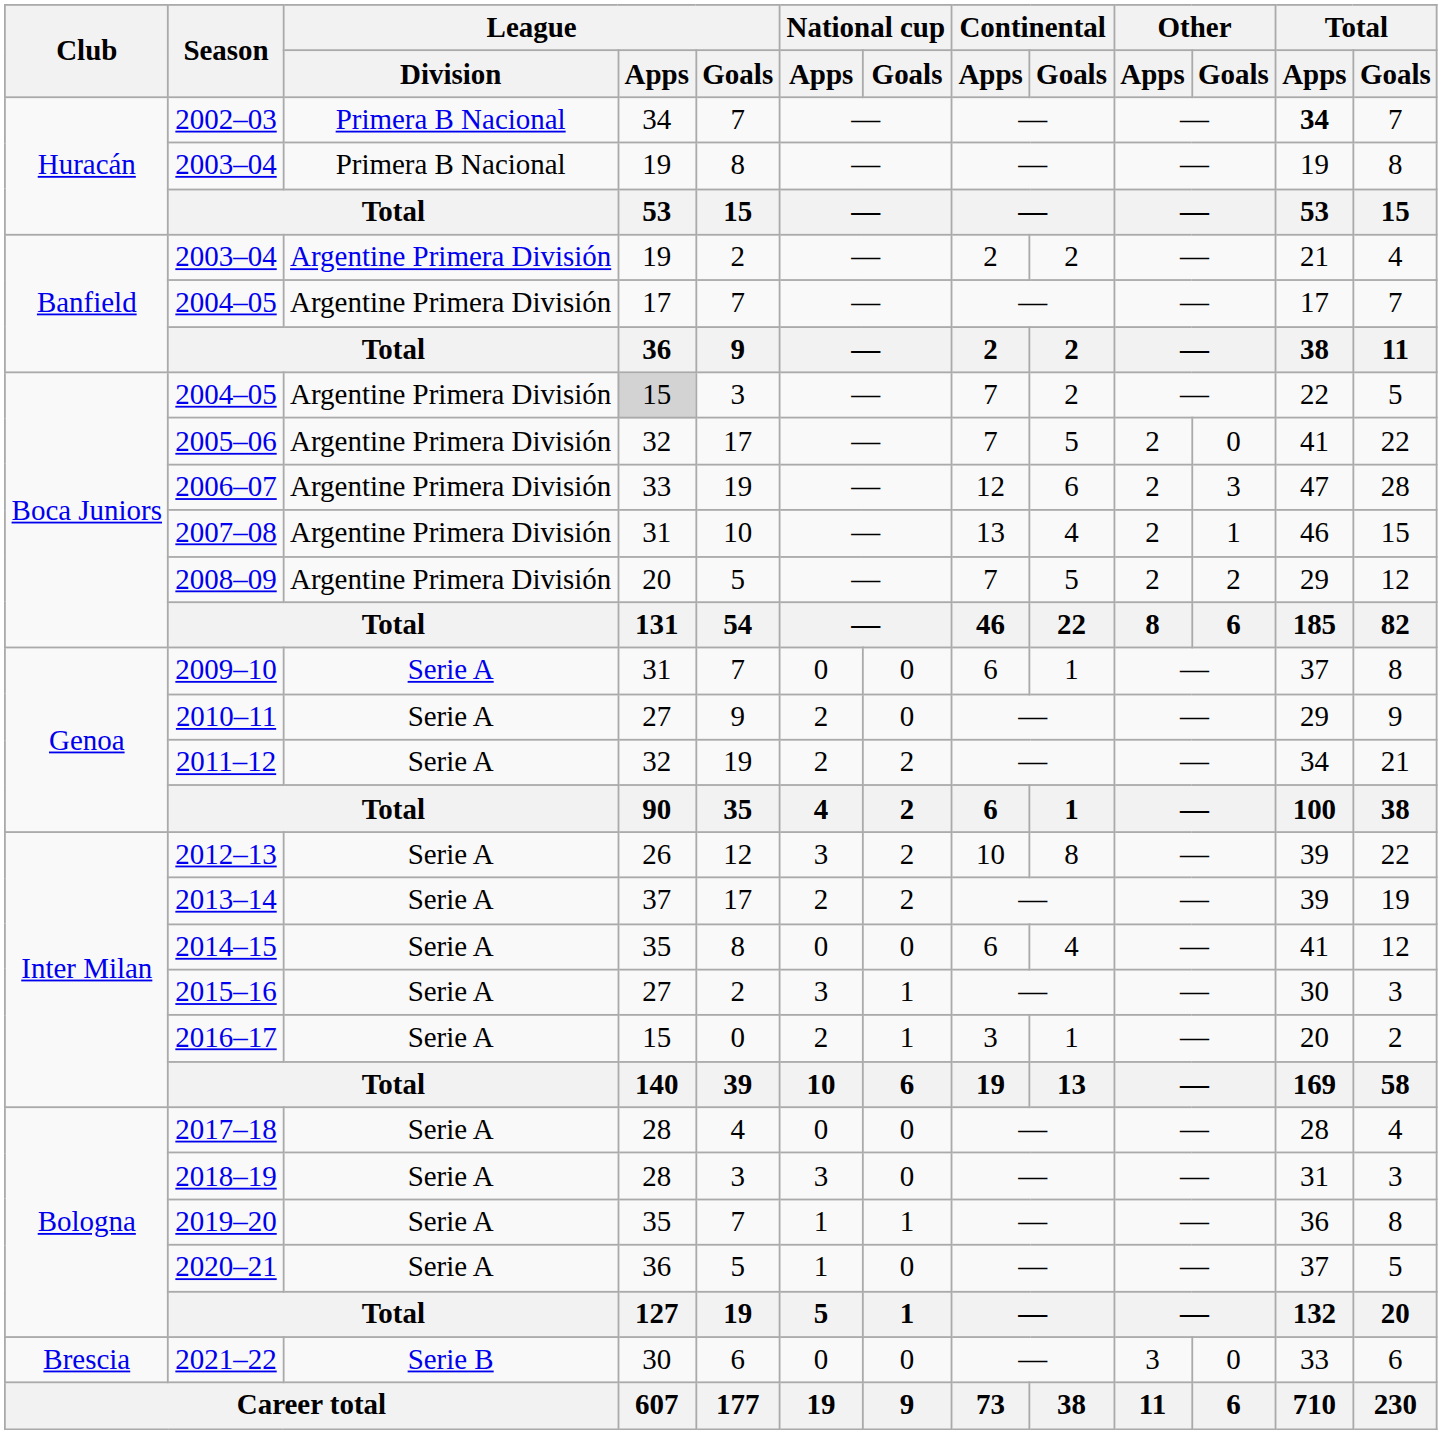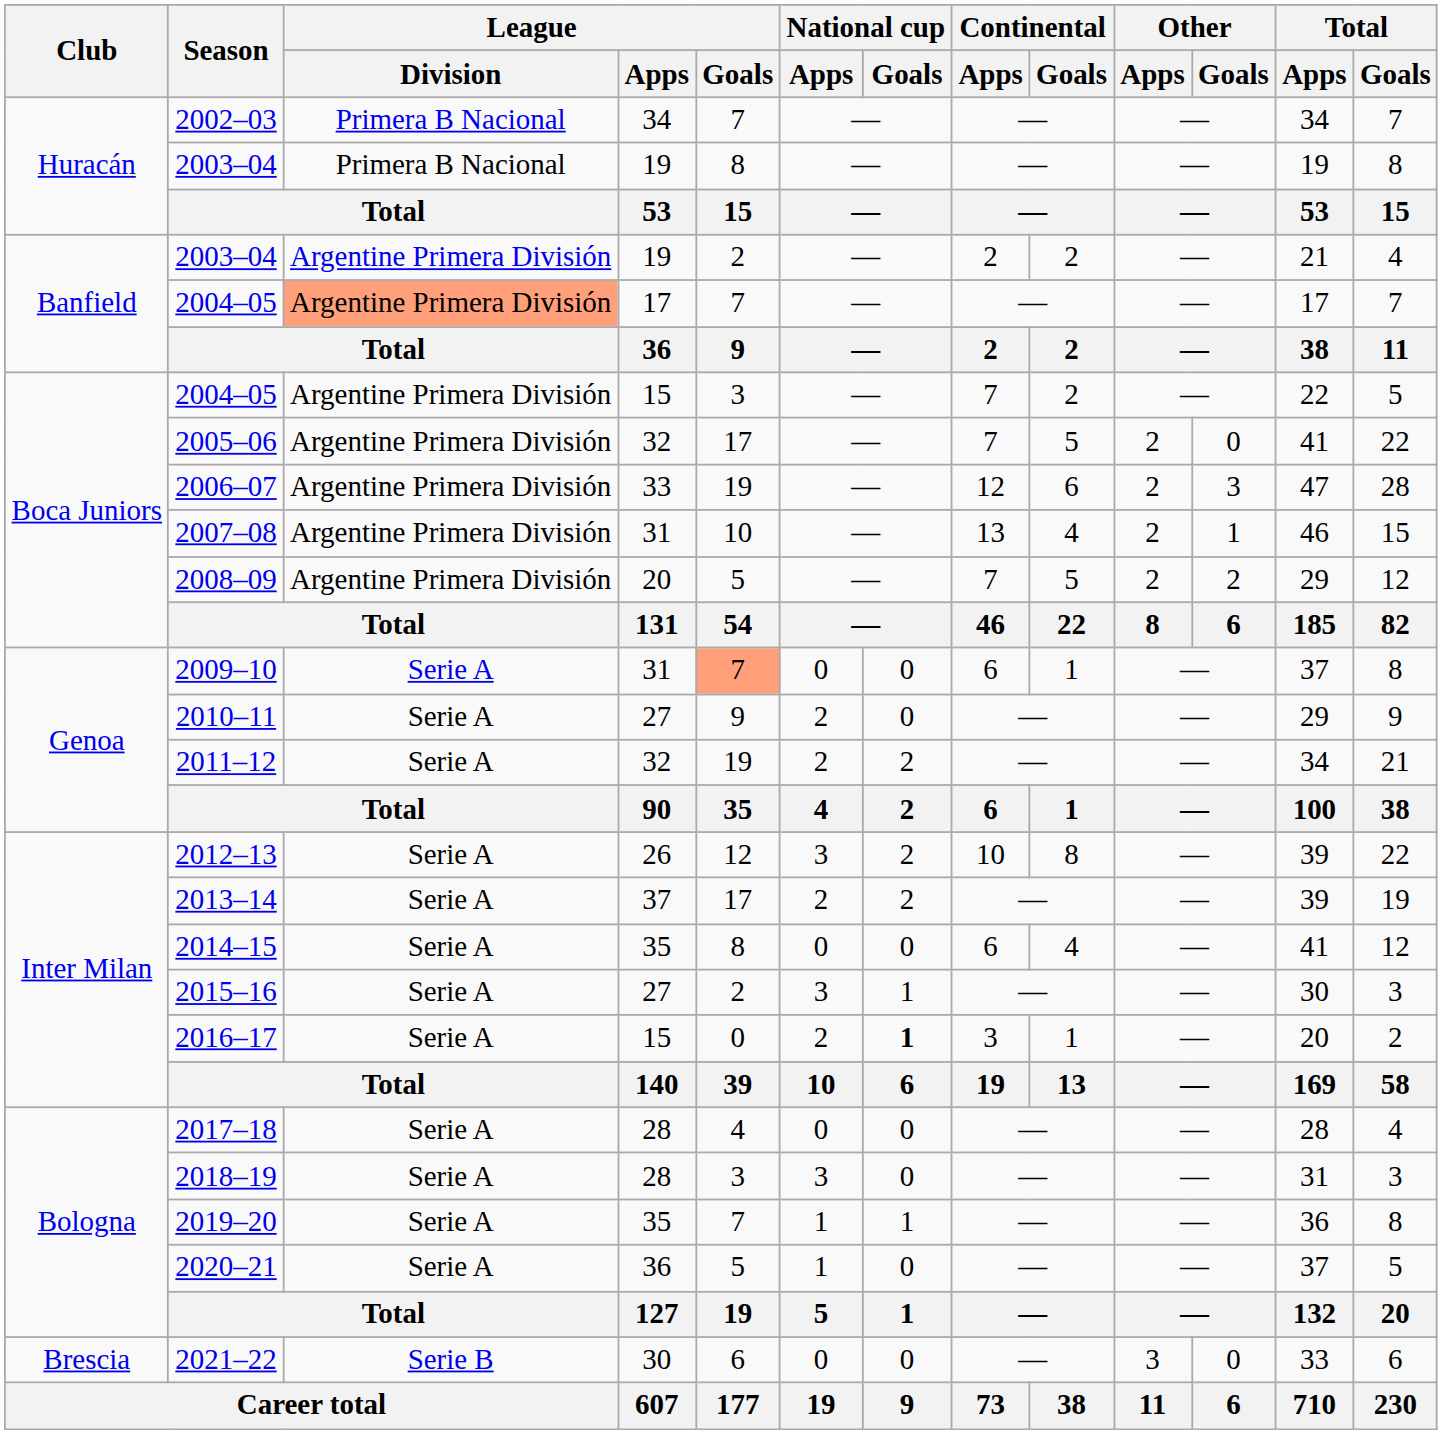(1314, 119) bold -> (1314, 119) normal
(451, 303) no background -> (451, 303) lightsalmon background
(657, 394) lightgrey background -> (657, 394) no background
(738, 670) no background -> (738, 670) lightsalmon background
(907, 1037) normal -> (907, 1037) bold
